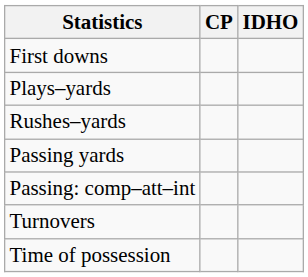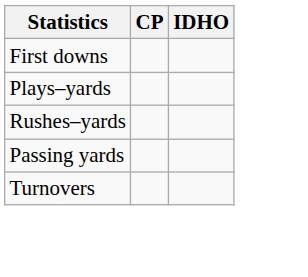- row: (102, 188)
- row: (90, 254)
